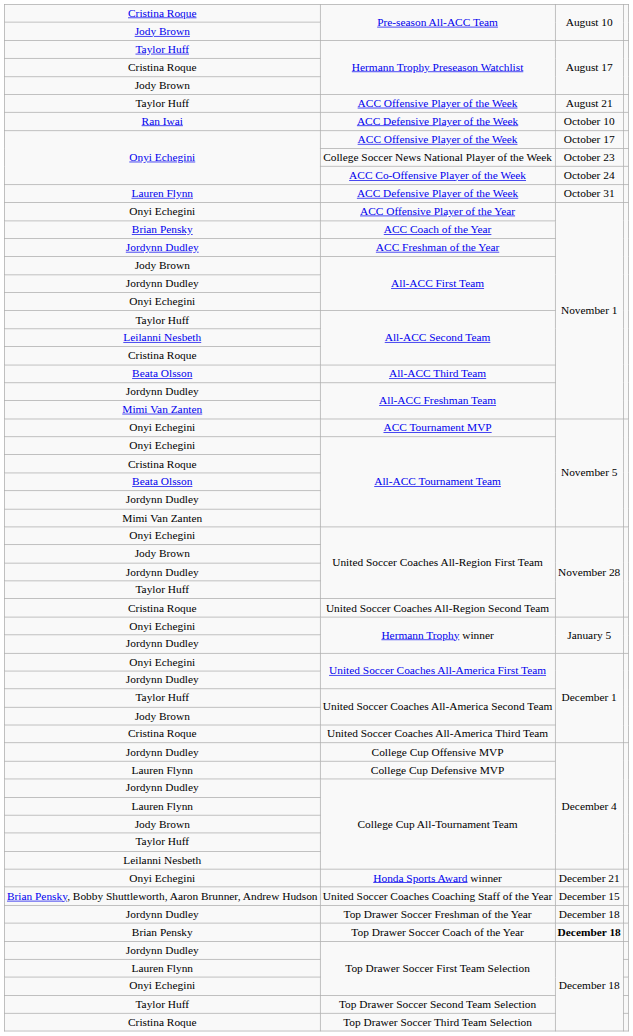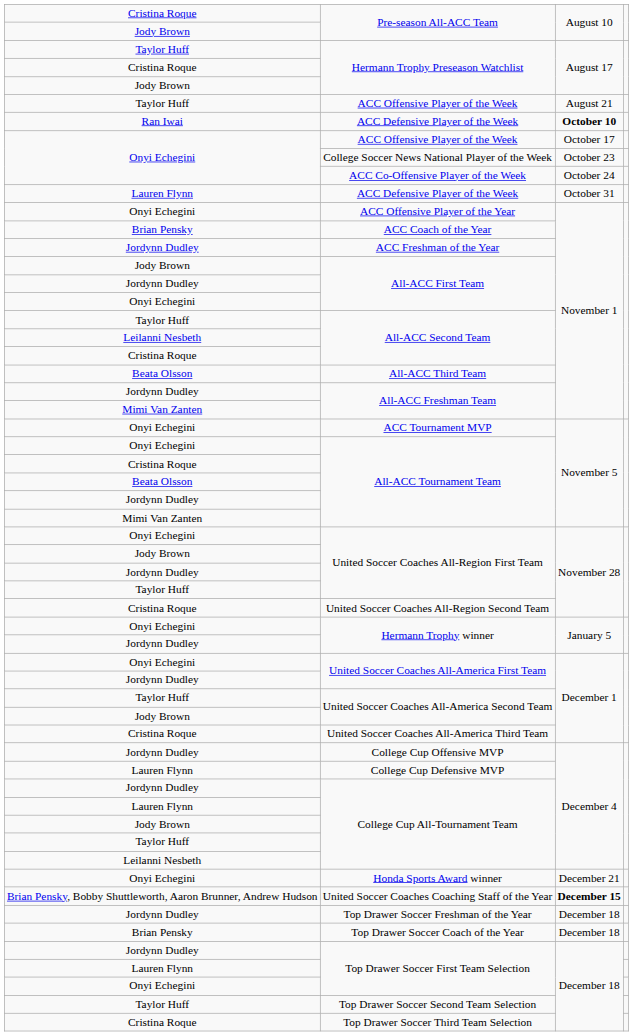(589, 121) normal -> (589, 121) bold
(589, 896) normal -> (589, 896) bold
(589, 932) bold -> (589, 932) normal
